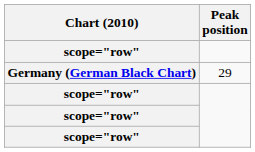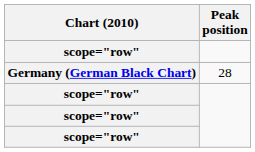(225, 72) 29 -> (225, 72) 28
